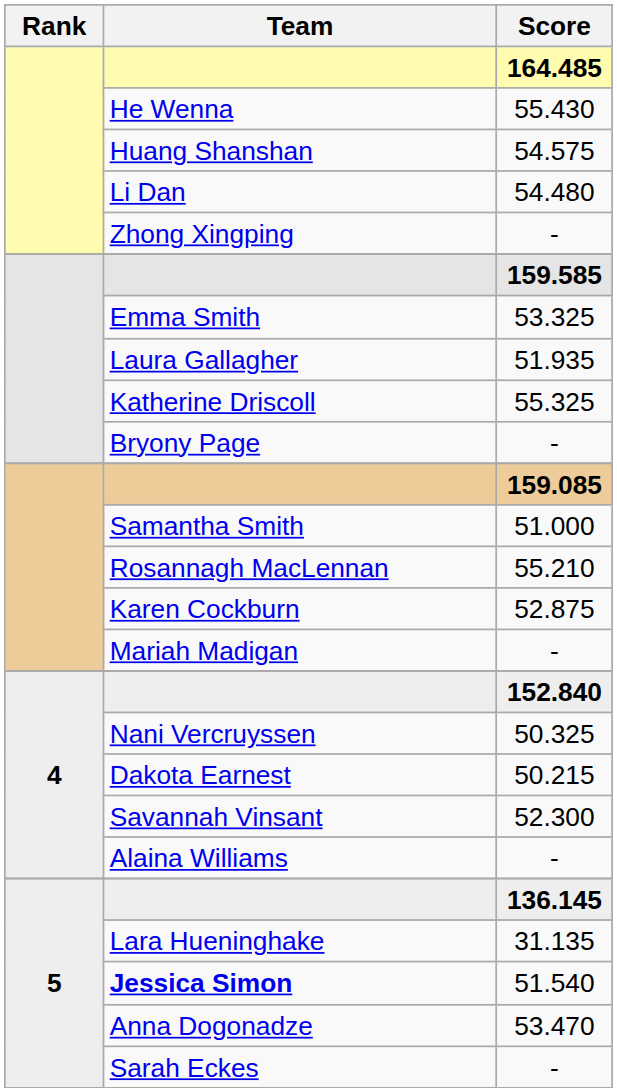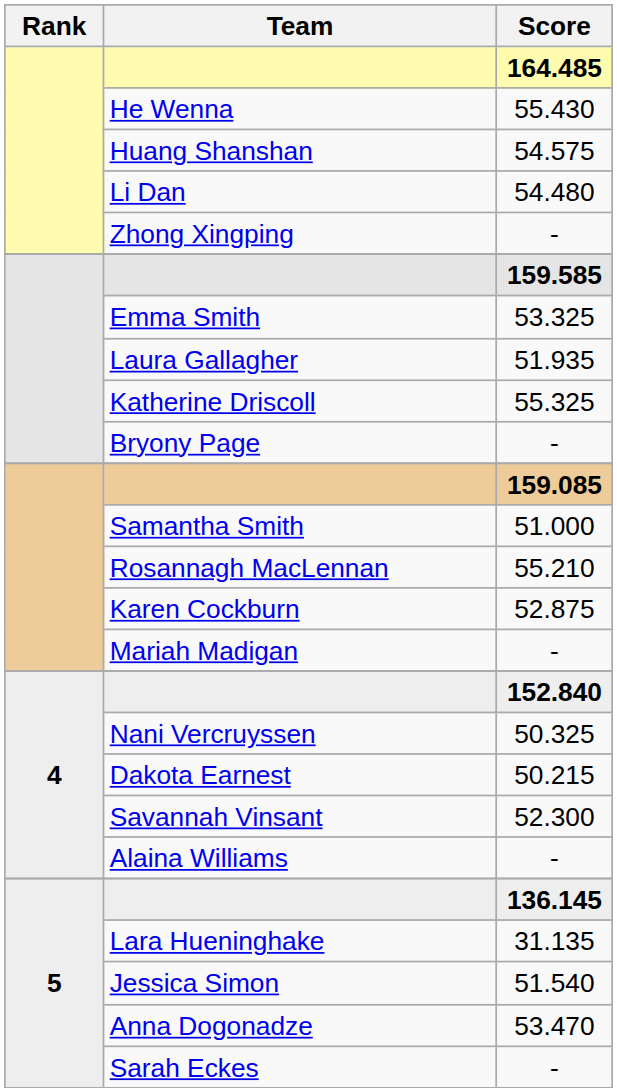(201, 983) bold -> (194, 983) normal
